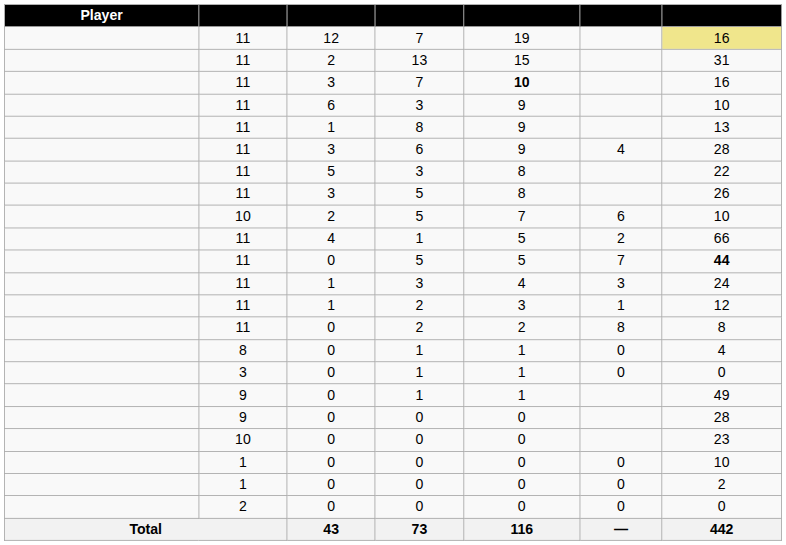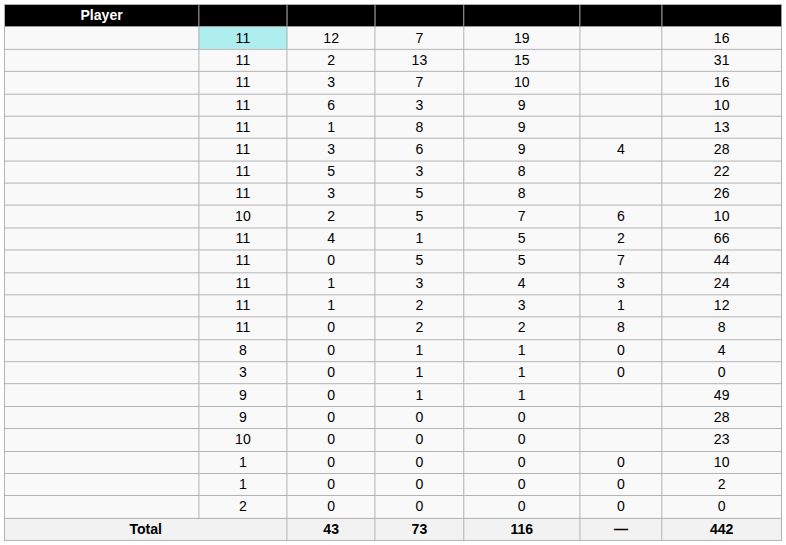(243, 37) no background -> (243, 37) paleturquoise background
(722, 37) khaki background -> (722, 37) no background
(522, 82) bold -> (522, 82) normal
(722, 261) bold -> (722, 261) normal
